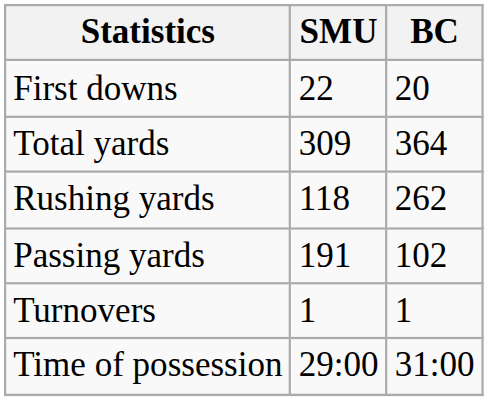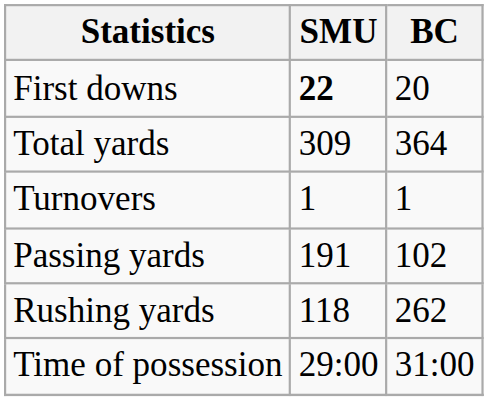(316, 87) normal -> (316, 87) bold
rows swapped: (114, 199) <-> (85, 310)
